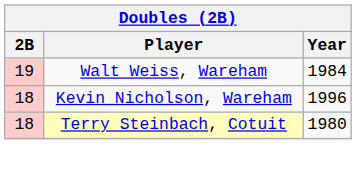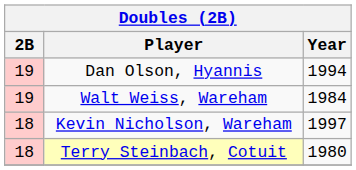+ row: (174, 72)
(327, 98) 1996 -> (327, 125) 1997
